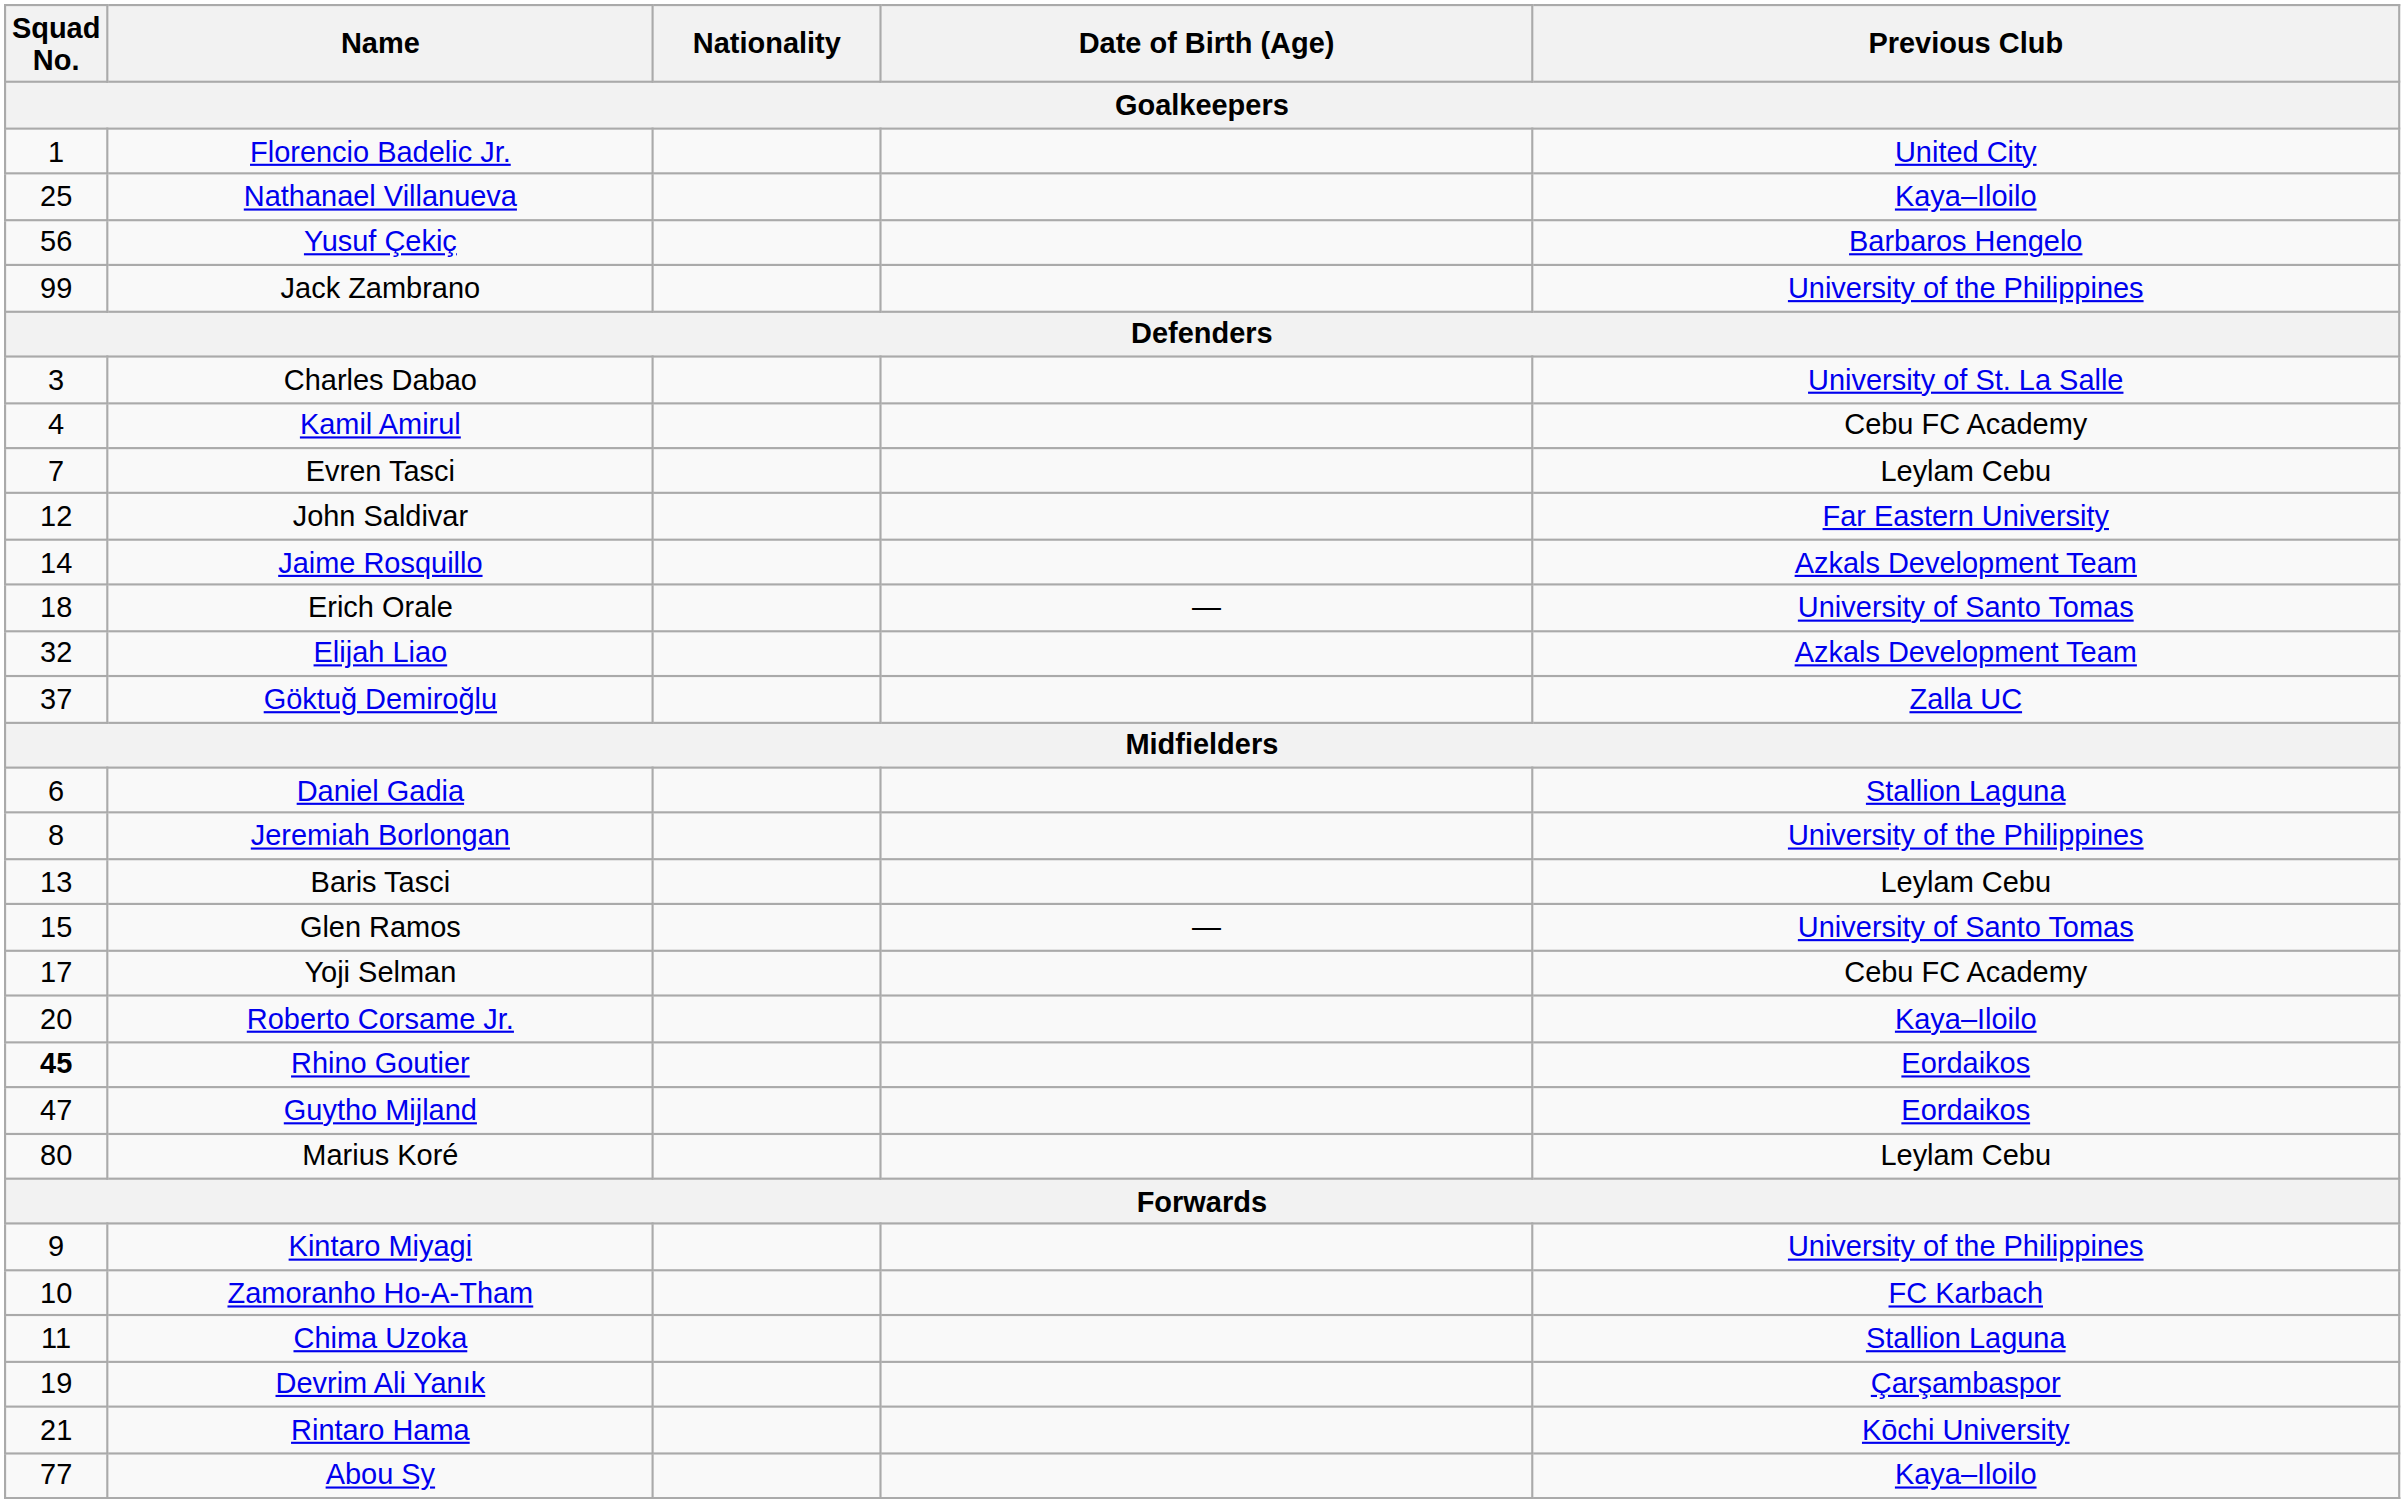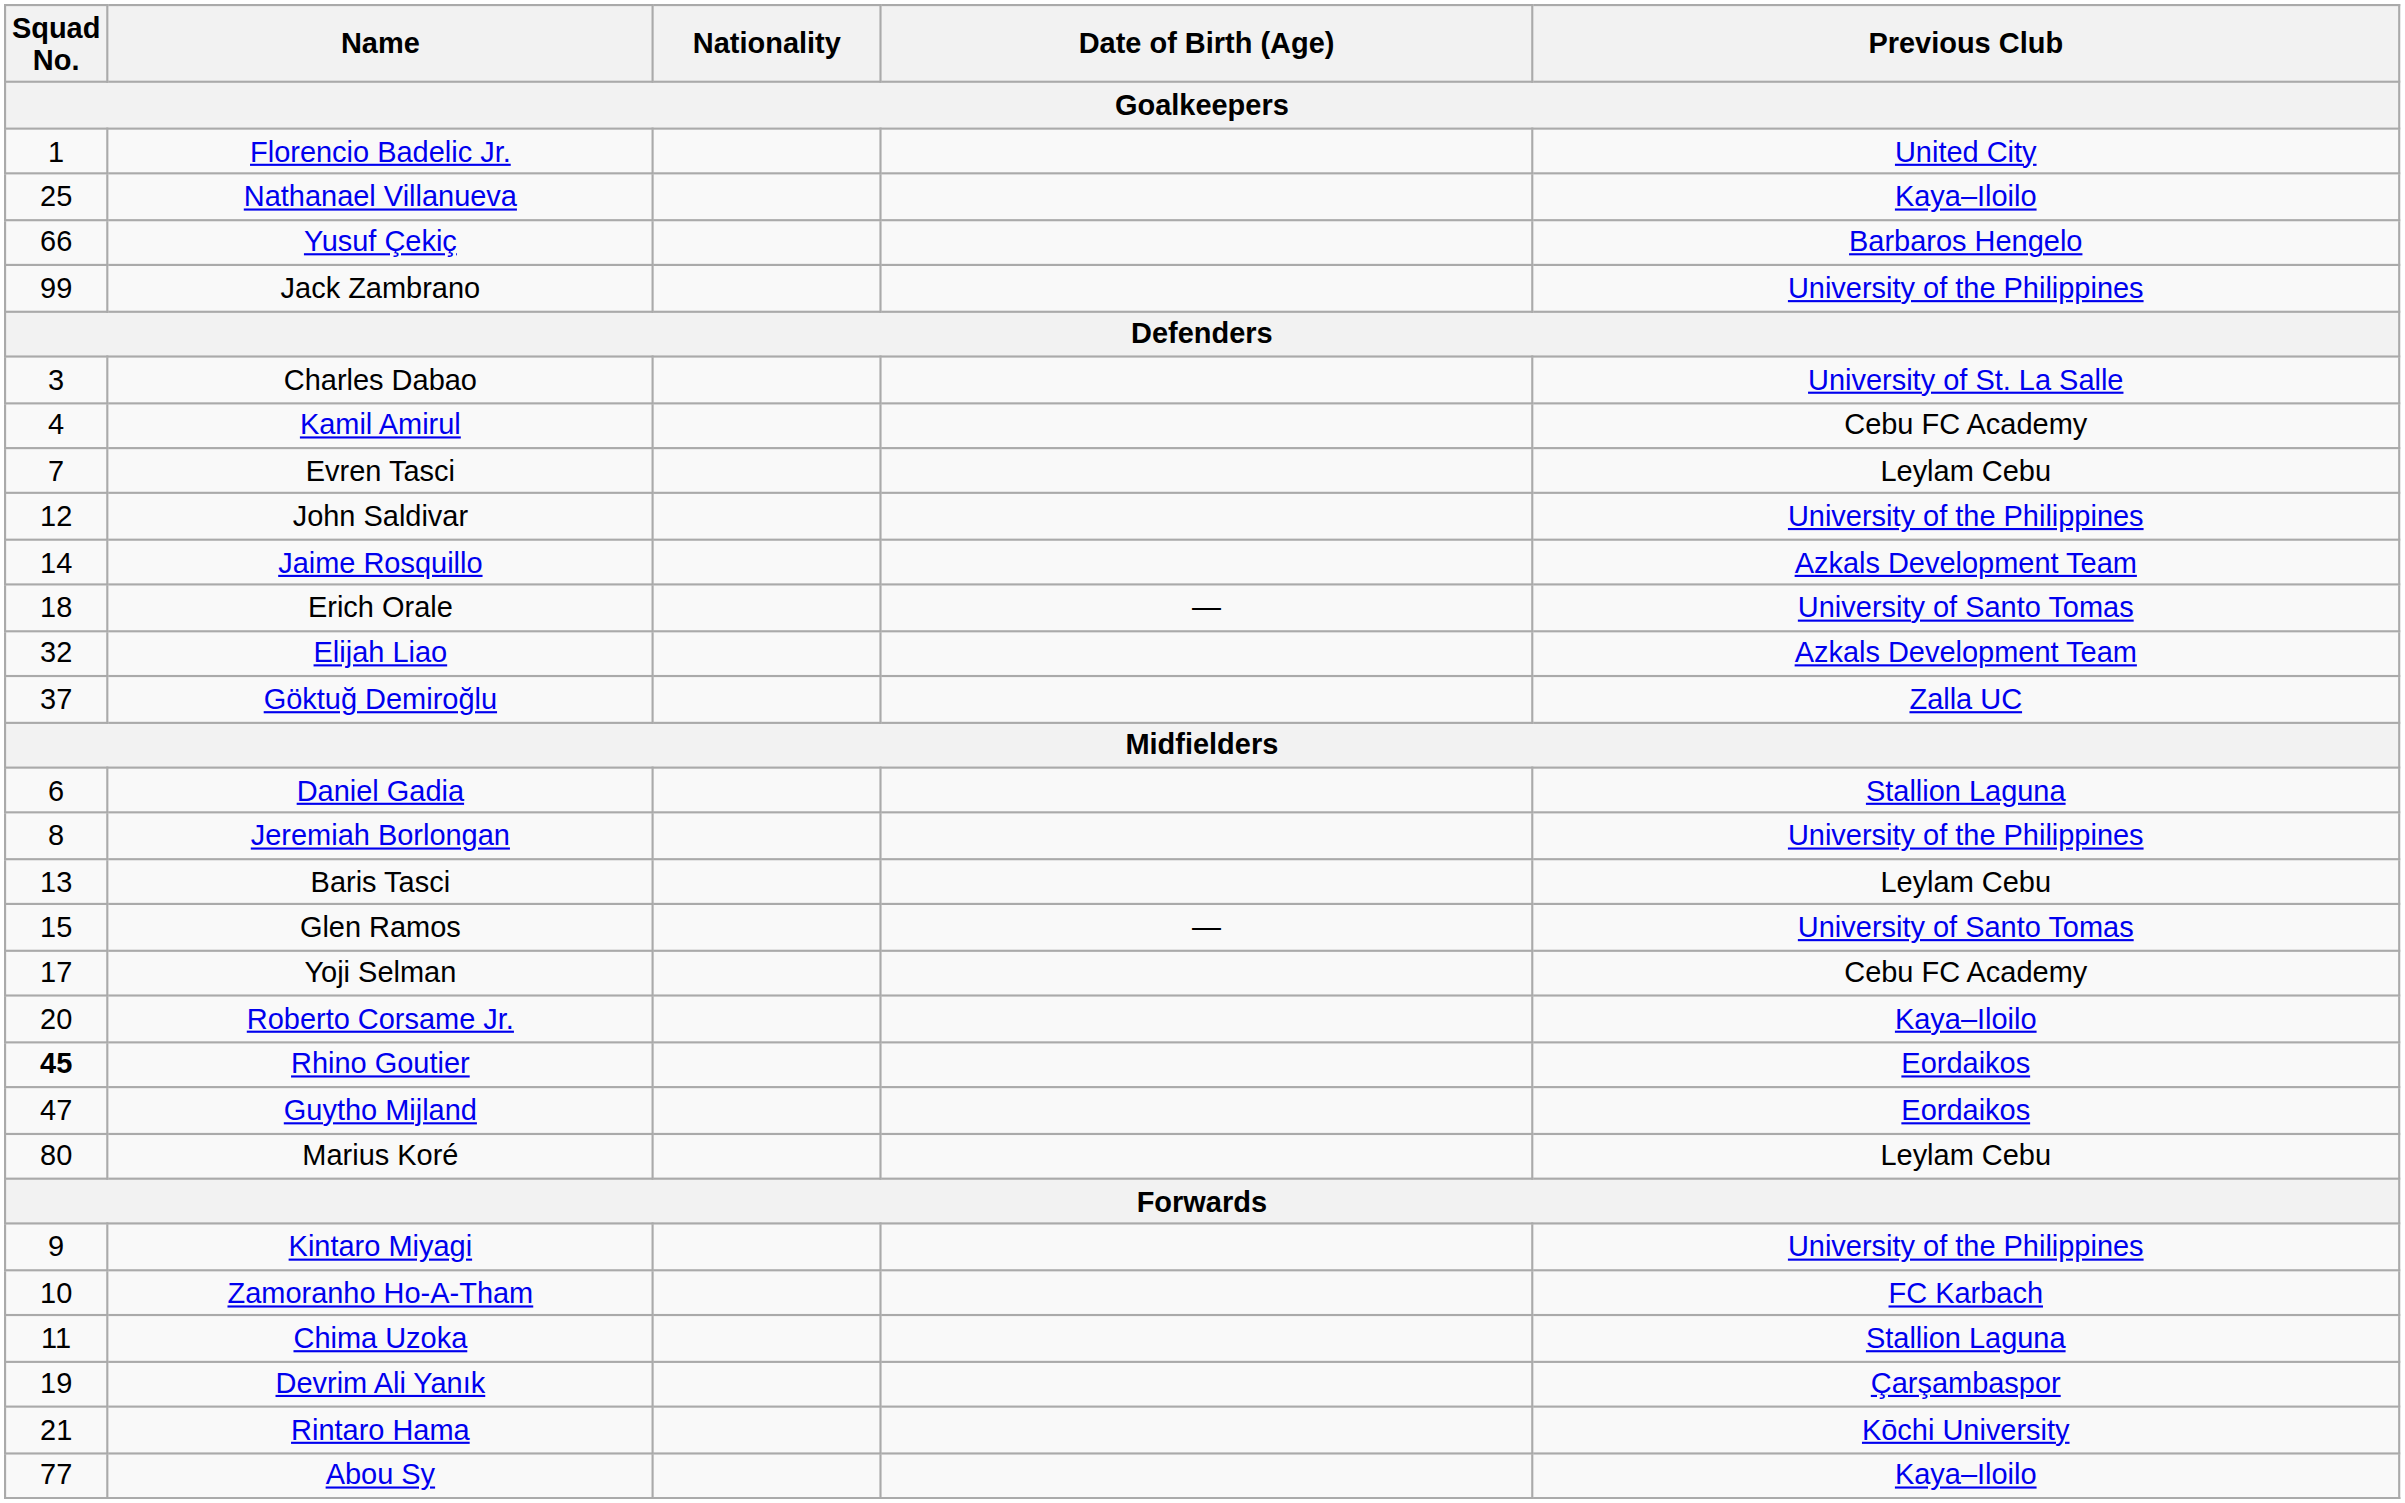(56, 242) 56 -> (56, 242) 66
(1966, 516) Far Eastern University -> (1966, 516) University of the Philippines
